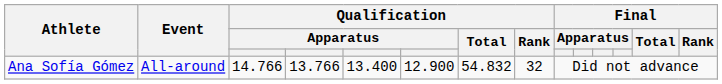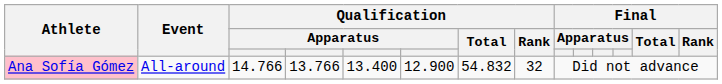(71, 67) no background -> (71, 67) pink background
